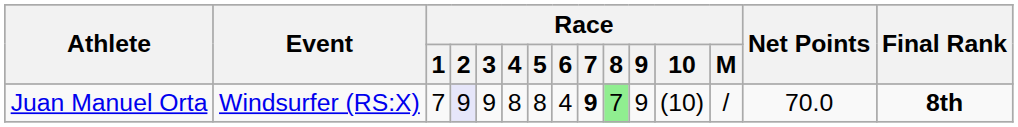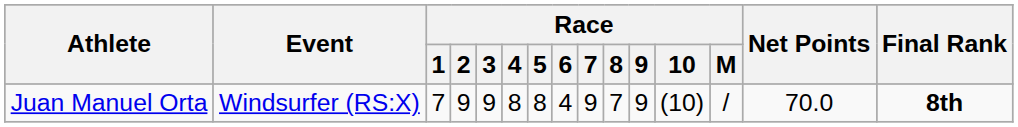(464, 103) lavender background -> (464, 103) no background
(591, 103) bold -> (591, 103) normal
(616, 103) lightgreen background -> (616, 103) no background
